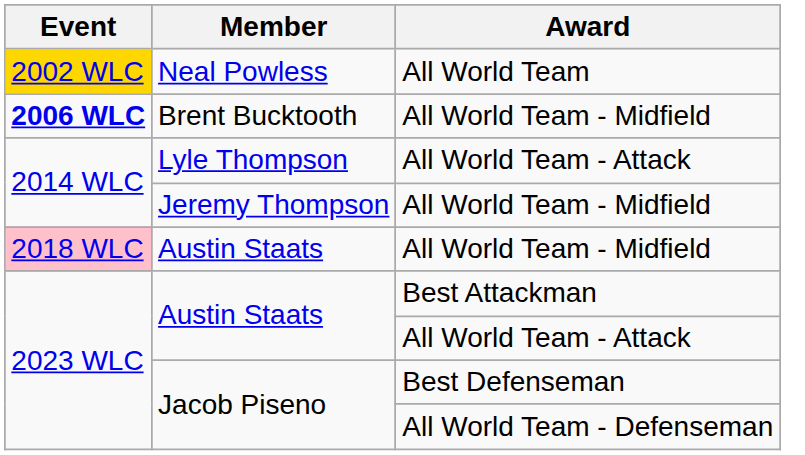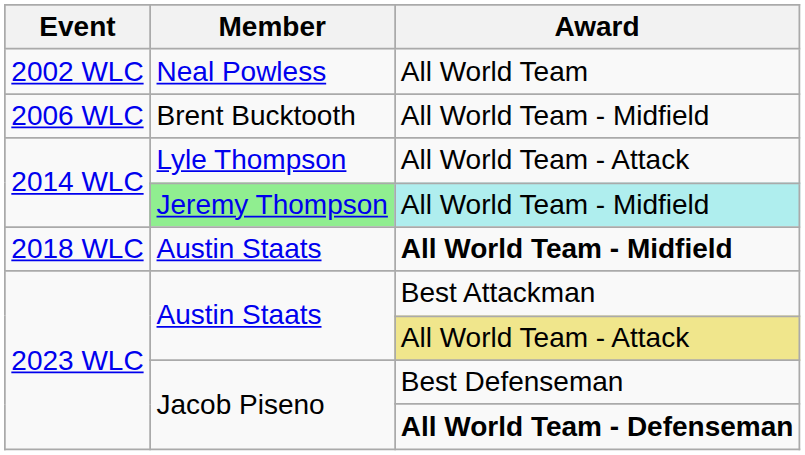(77, 71) gold background -> (77, 71) no background
(78, 115) bold -> (77, 115) normal
(274, 204) no background -> (272, 204) lightgreen background
(557, 204) no background -> (555, 204) paleturquoise background
(77, 248) pink background -> (77, 248) no background
(557, 248) normal -> (567, 248) bold
(547, 337) no background -> (545, 337) khaki background
(588, 426) normal -> (597, 426) bold
